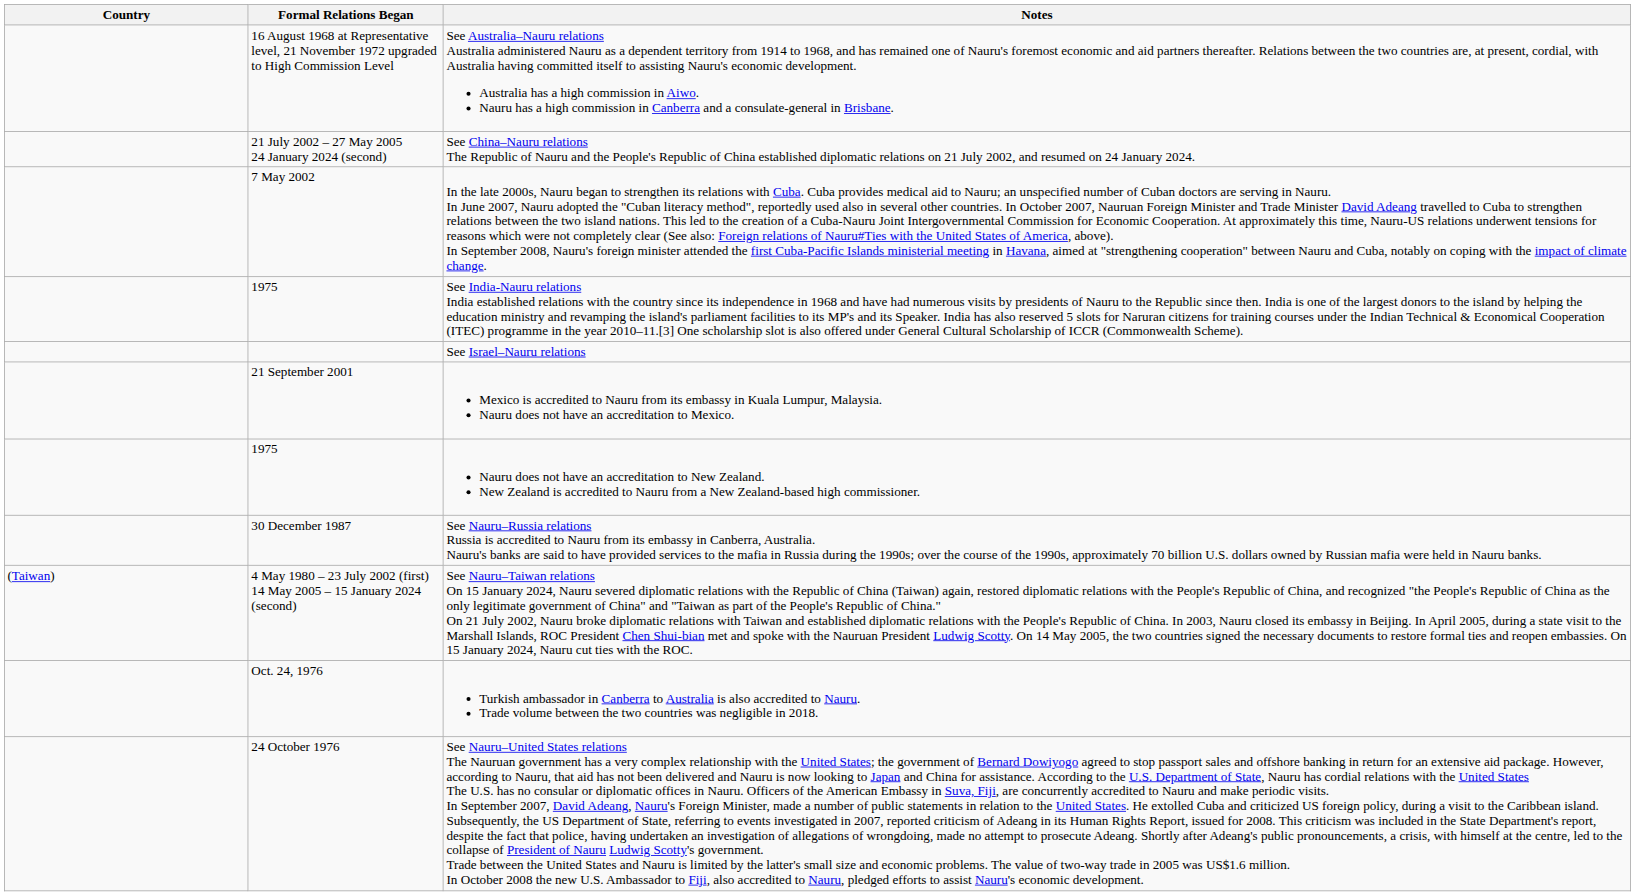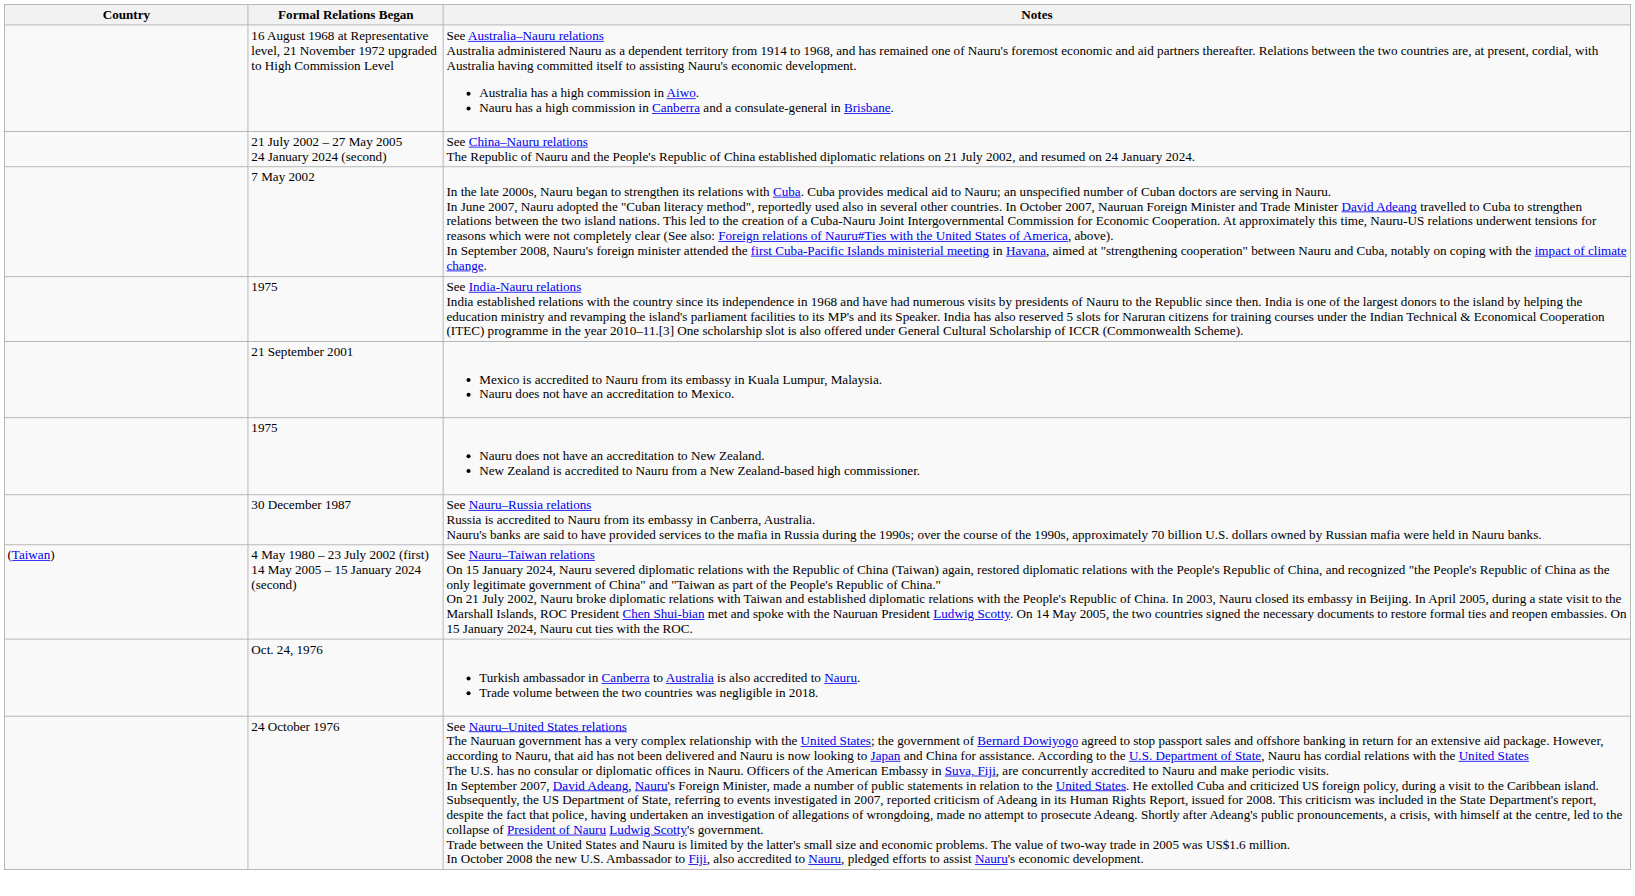- row: (516, 351)
